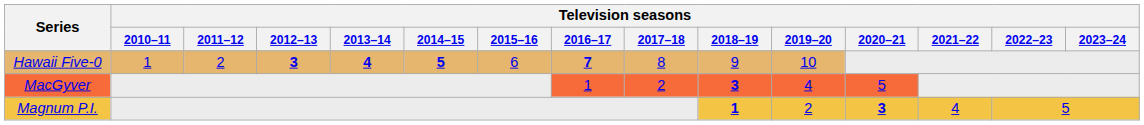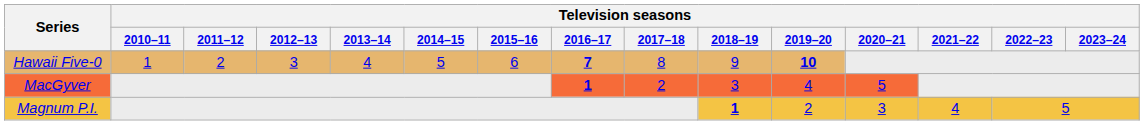(294, 62) bold -> (294, 62) normal
(367, 62) bold -> (367, 62) normal
(441, 62) bold -> (441, 62) normal
(808, 62) normal -> (808, 62) bold
(588, 85) normal -> (588, 85) bold
(735, 85) bold -> (735, 85) normal
(882, 108) bold -> (882, 108) normal
